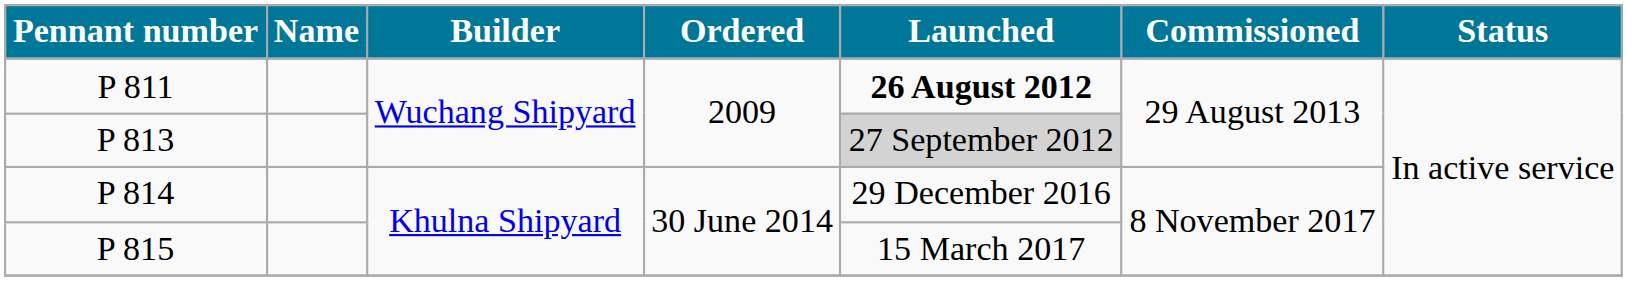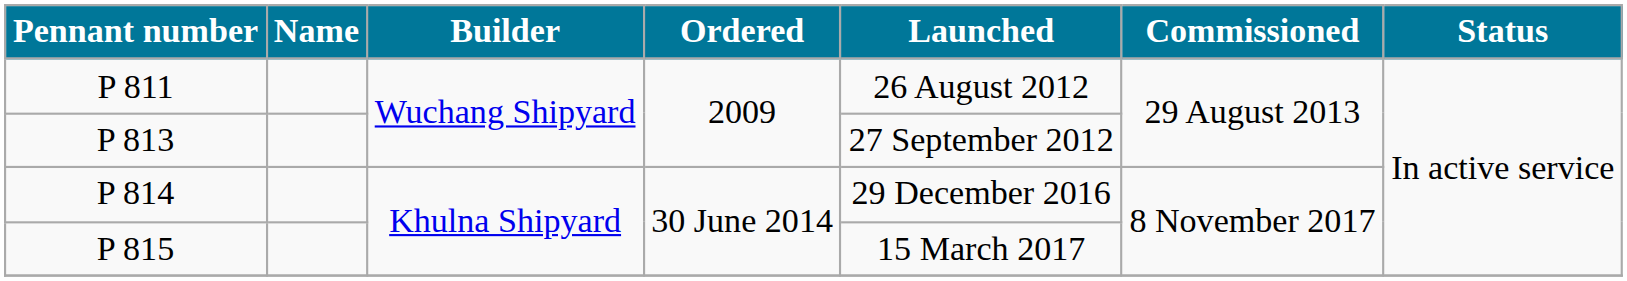(981, 85) bold -> (981, 85) normal
(981, 139) lightgrey background -> (981, 139) no background
